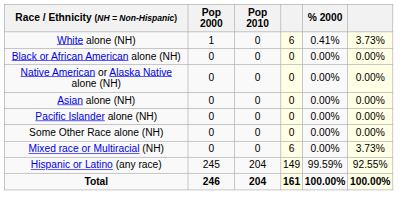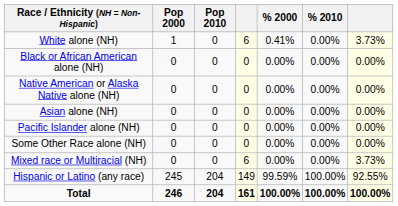+ column: (325, 18)
